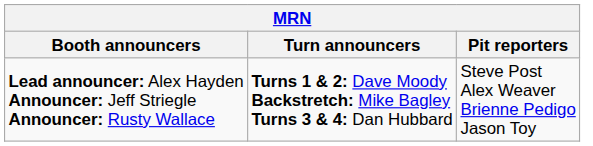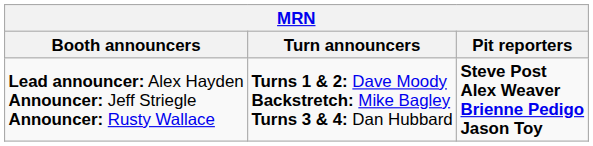(518, 100) normal -> (522, 100) bold
